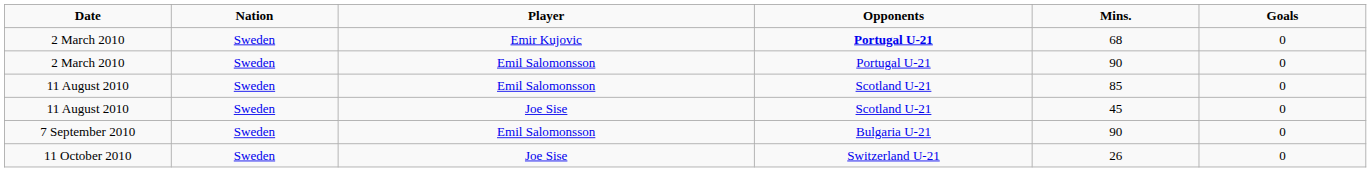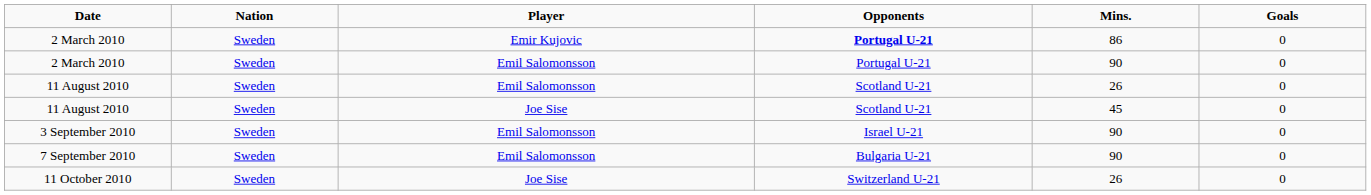(1116, 39) 68 -> (1116, 39) 86
(1116, 85) 85 -> (1116, 85) 26
+ row: (88, 132)
